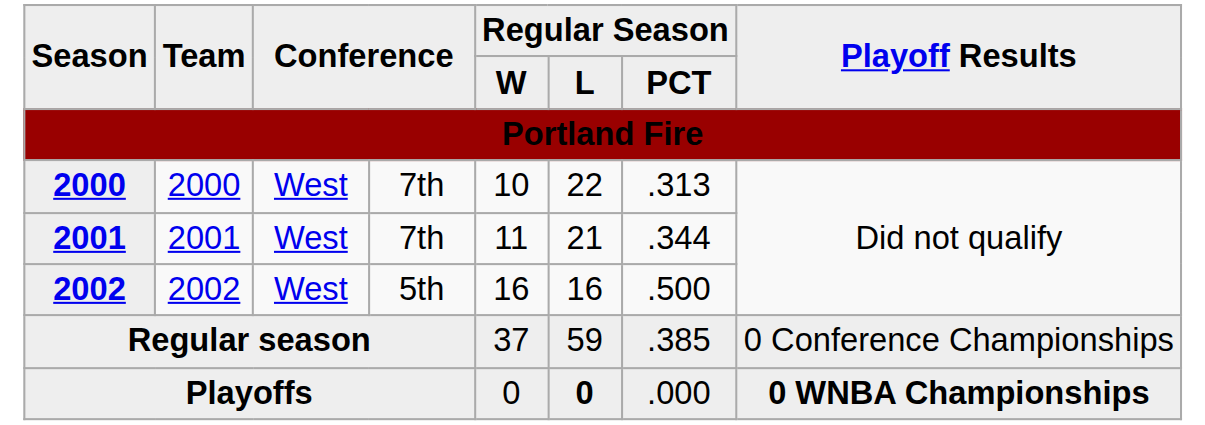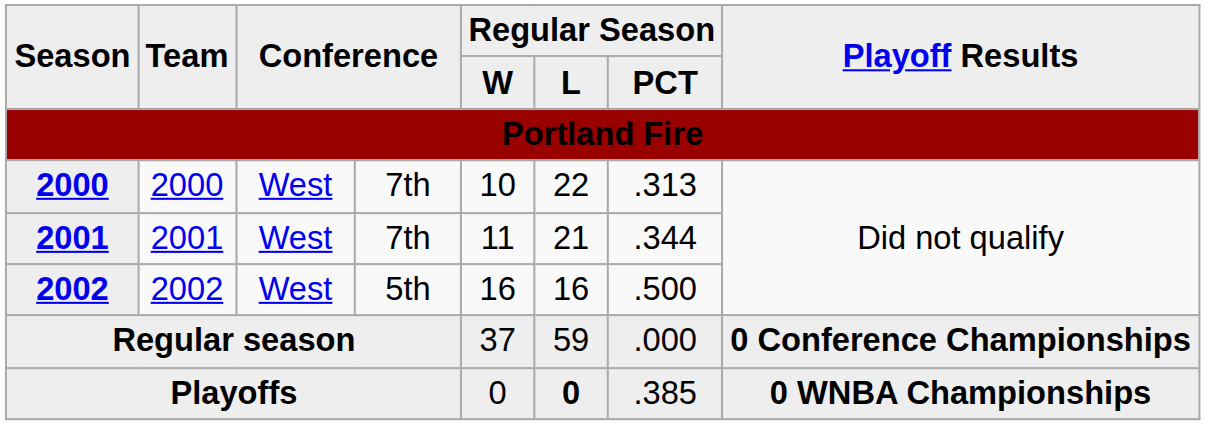(679, 340) .385 -> (665, 340) .000
(959, 340) normal -> (961, 340) bold
(679, 392) .000 -> (665, 392) .385
